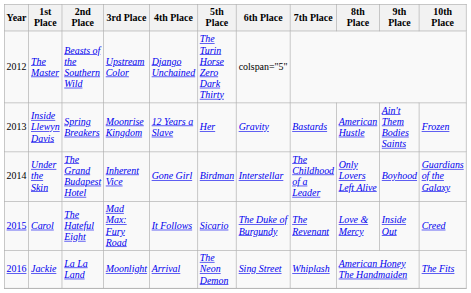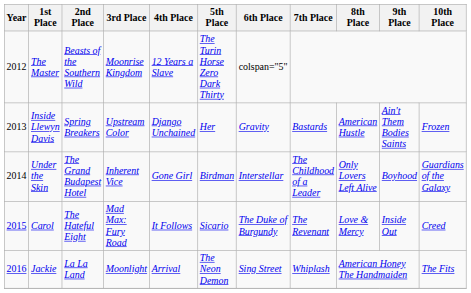(125, 67) Upstream Color -> (125, 67) Moonrise Kingdom
(173, 67) Django Unchained -> (172, 67) 12 Years a Slave
(125, 127) Moonrise Kingdom -> (125, 127) Upstream Color
(172, 127) 12 Years a Slave -> (173, 127) Django Unchained
